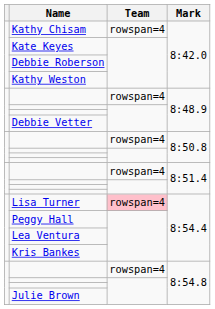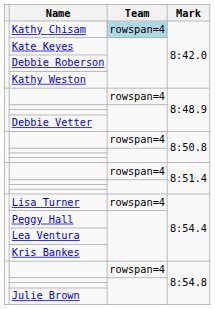(137, 30) no background -> (137, 30) lightblue background
(137, 203) pink background -> (137, 203) no background
